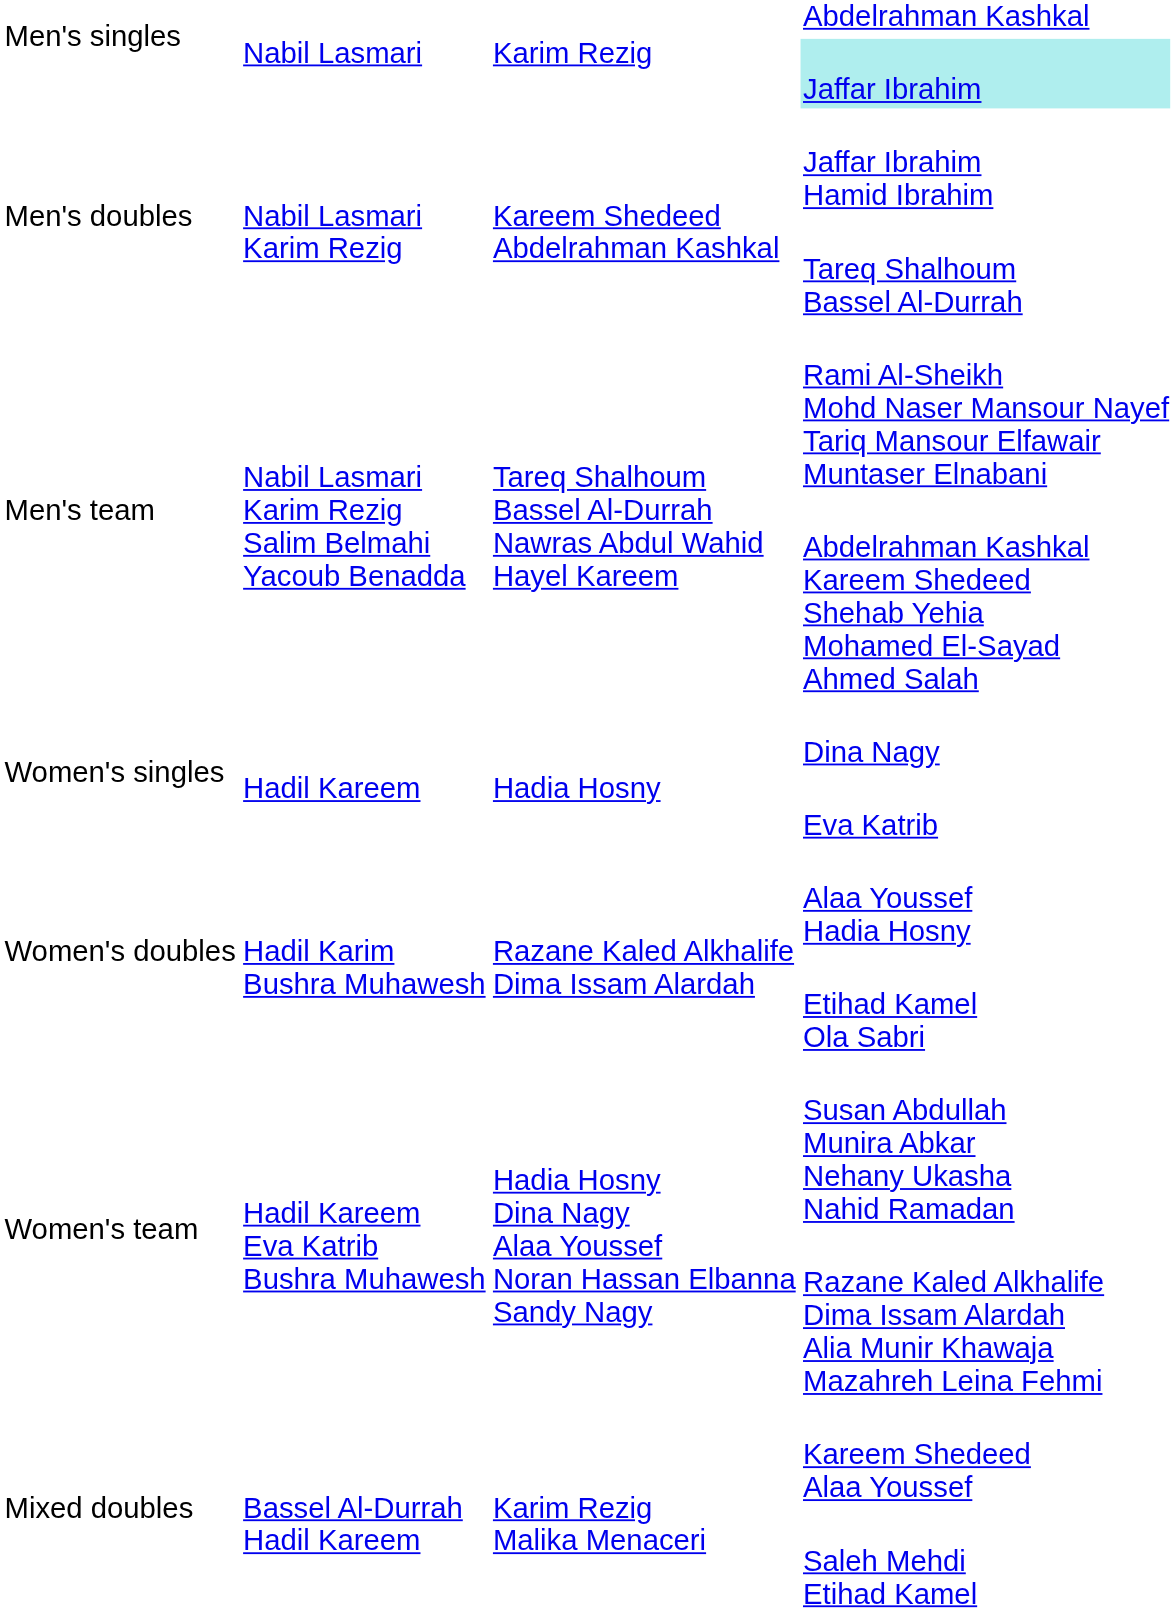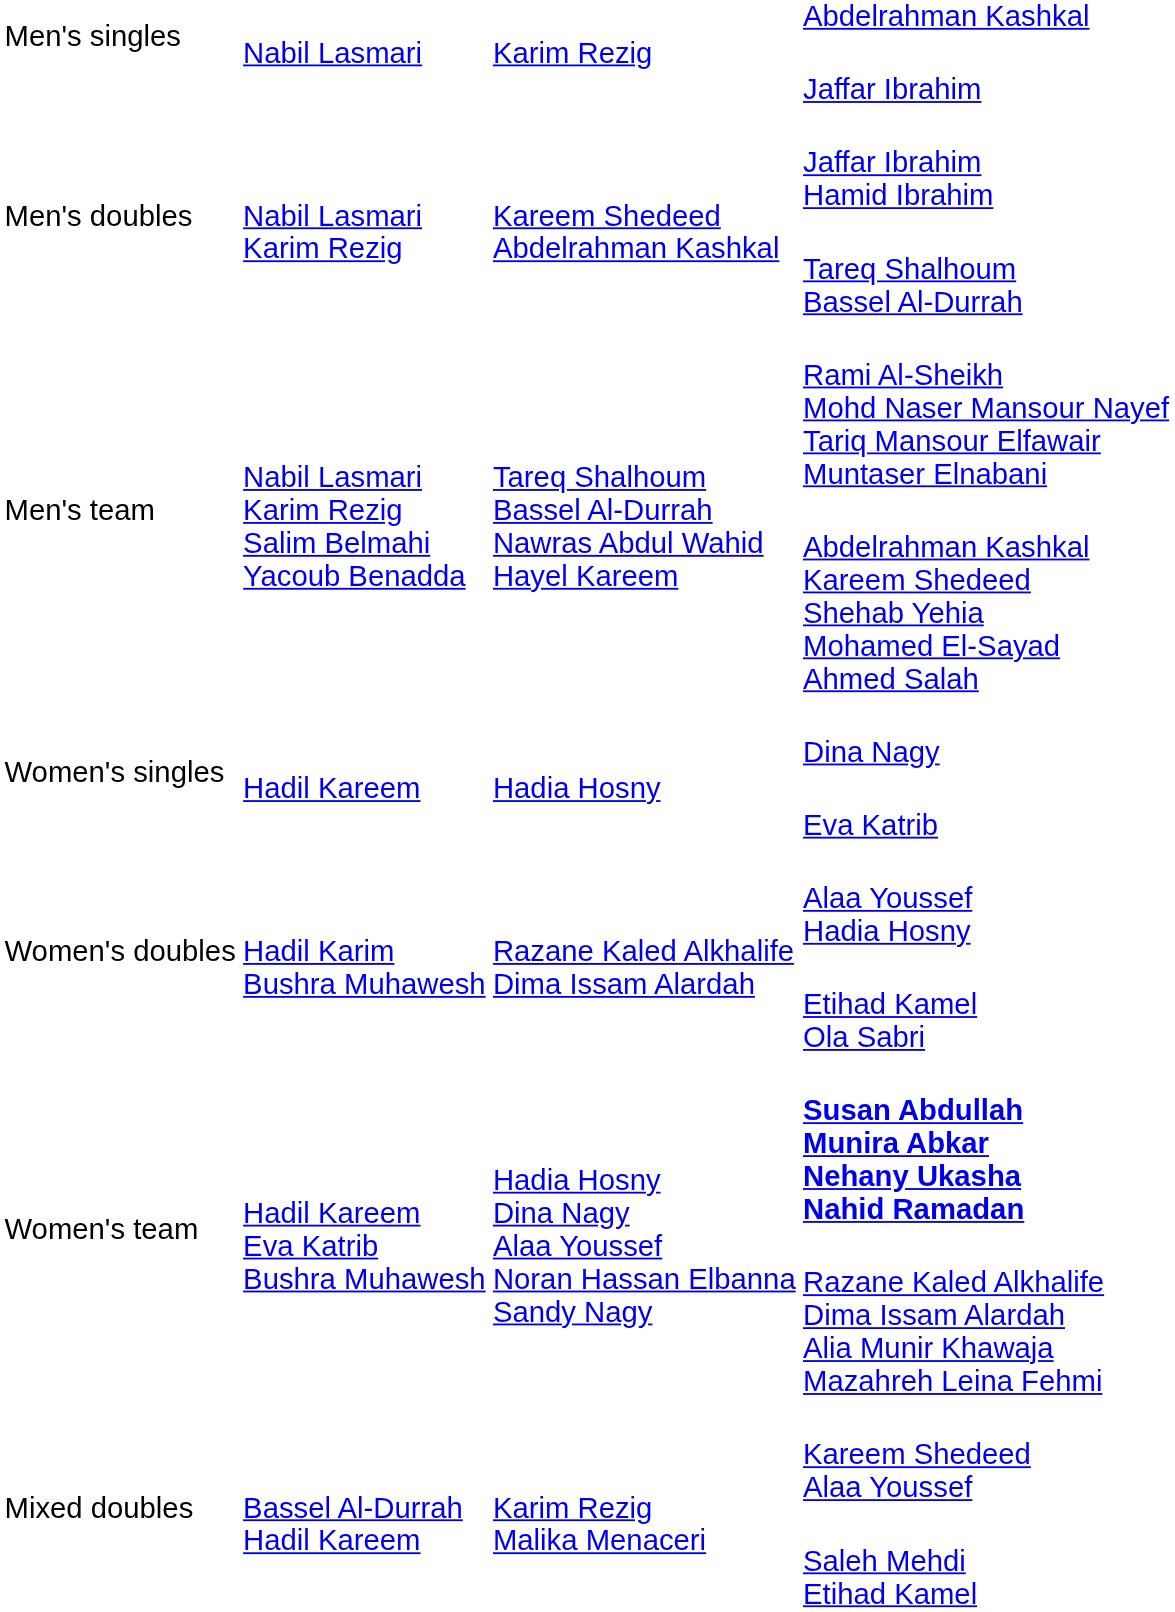(892, 89) paleturquoise background -> (892, 89) no background
(909, 1160) normal -> (914, 1160) bold
